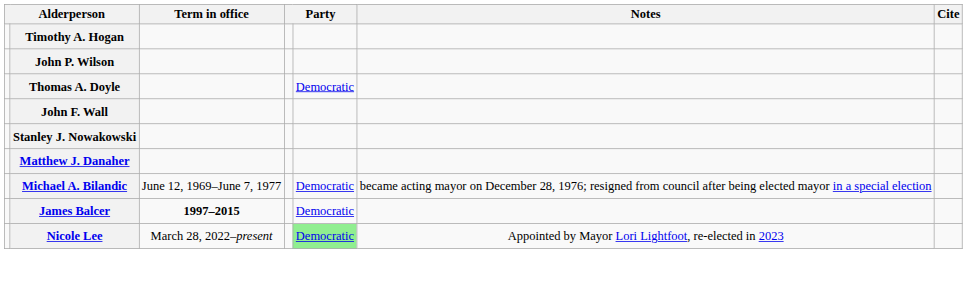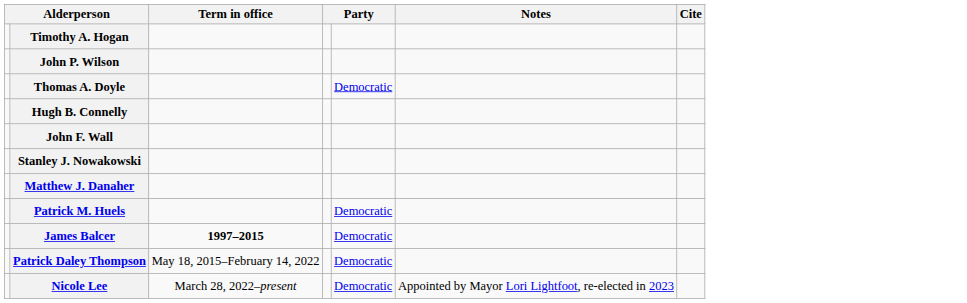+ row: (79, 111)
- row: (75, 186)
+ row: (79, 211)
+ row: (79, 261)
(325, 236) lightgreen background -> (363, 286) no background
